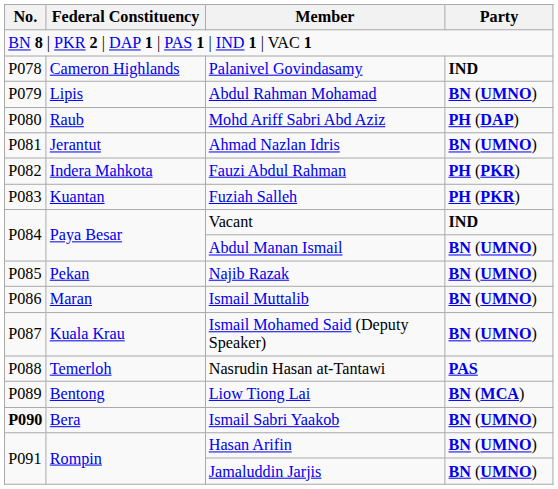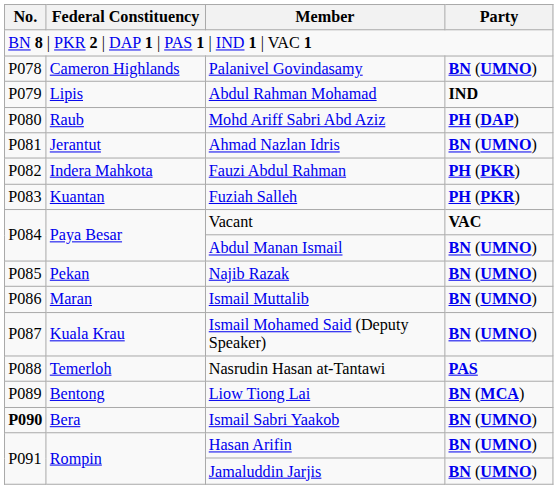(463, 68) IND -> (493, 68) BN (UMNO)
(493, 94) BN (UMNO) -> (463, 94) IND
(463, 222) IND -> (465, 222) VAC
